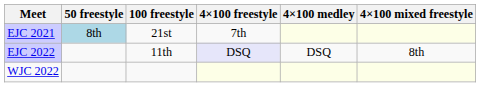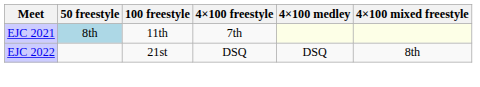(161, 33) 21st -> (157, 33) 11th
(161, 52) 11th -> (157, 52) 21st
(238, 52) lavender background -> (234, 52) no background
- row: (33, 71)
